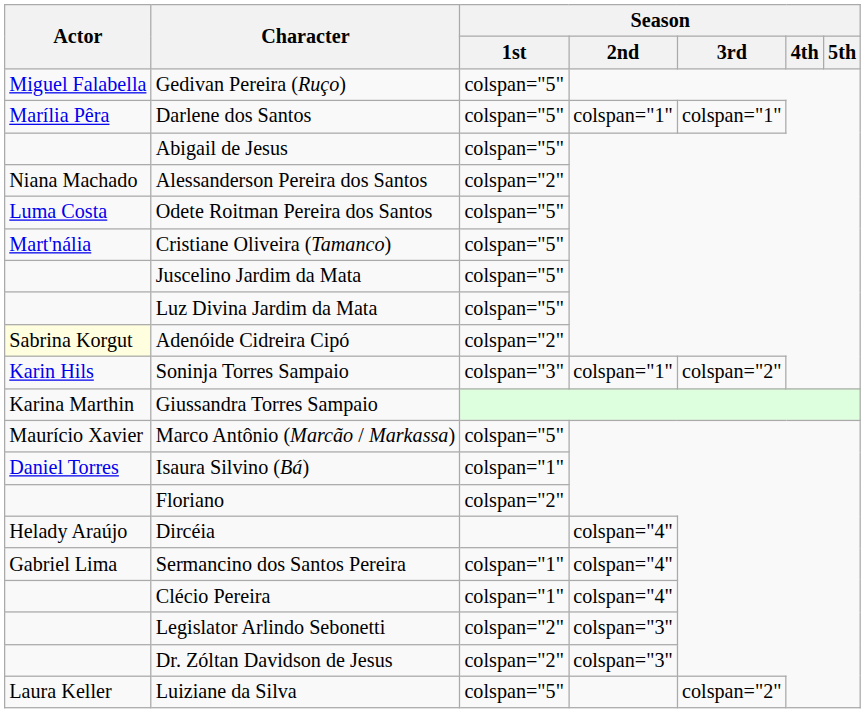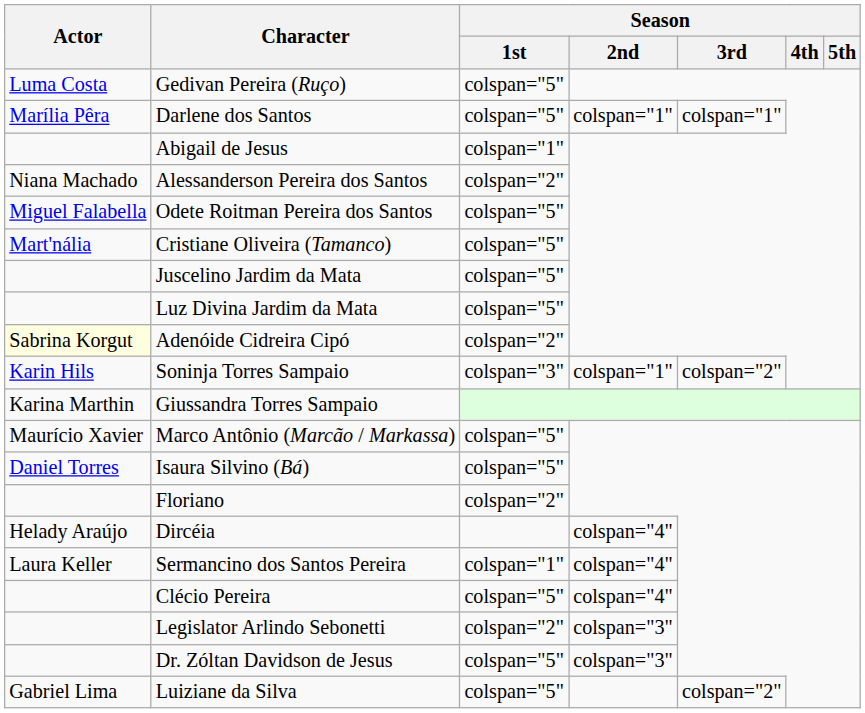(78, 84) Miguel Falabella -> (58, 84) Luma Costa
(514, 148) colspan="5" -> (514, 148) colspan="1"
(58, 212) Luma Costa -> (78, 212) Miguel Falabella
(514, 468) colspan="1" -> (514, 468) colspan="5"
(63, 564) Gabriel Lima -> (60, 564) Laura Keller
(514, 595) colspan="1" -> (514, 595) colspan="5"
(514, 659) colspan="2" -> (514, 659) colspan="5"
(60, 691) Laura Keller -> (63, 691) Gabriel Lima
